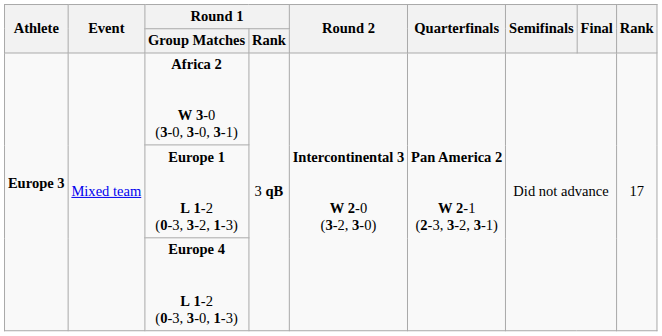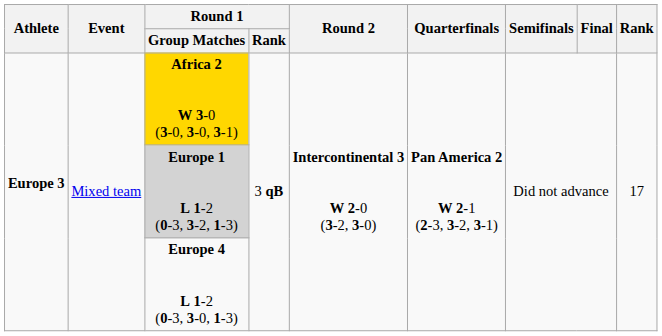(197, 99) no background -> (197, 99) gold background
(197, 191) no background -> (197, 191) lightgrey background
